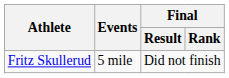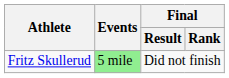(115, 61) no background -> (115, 61) lightgreen background
